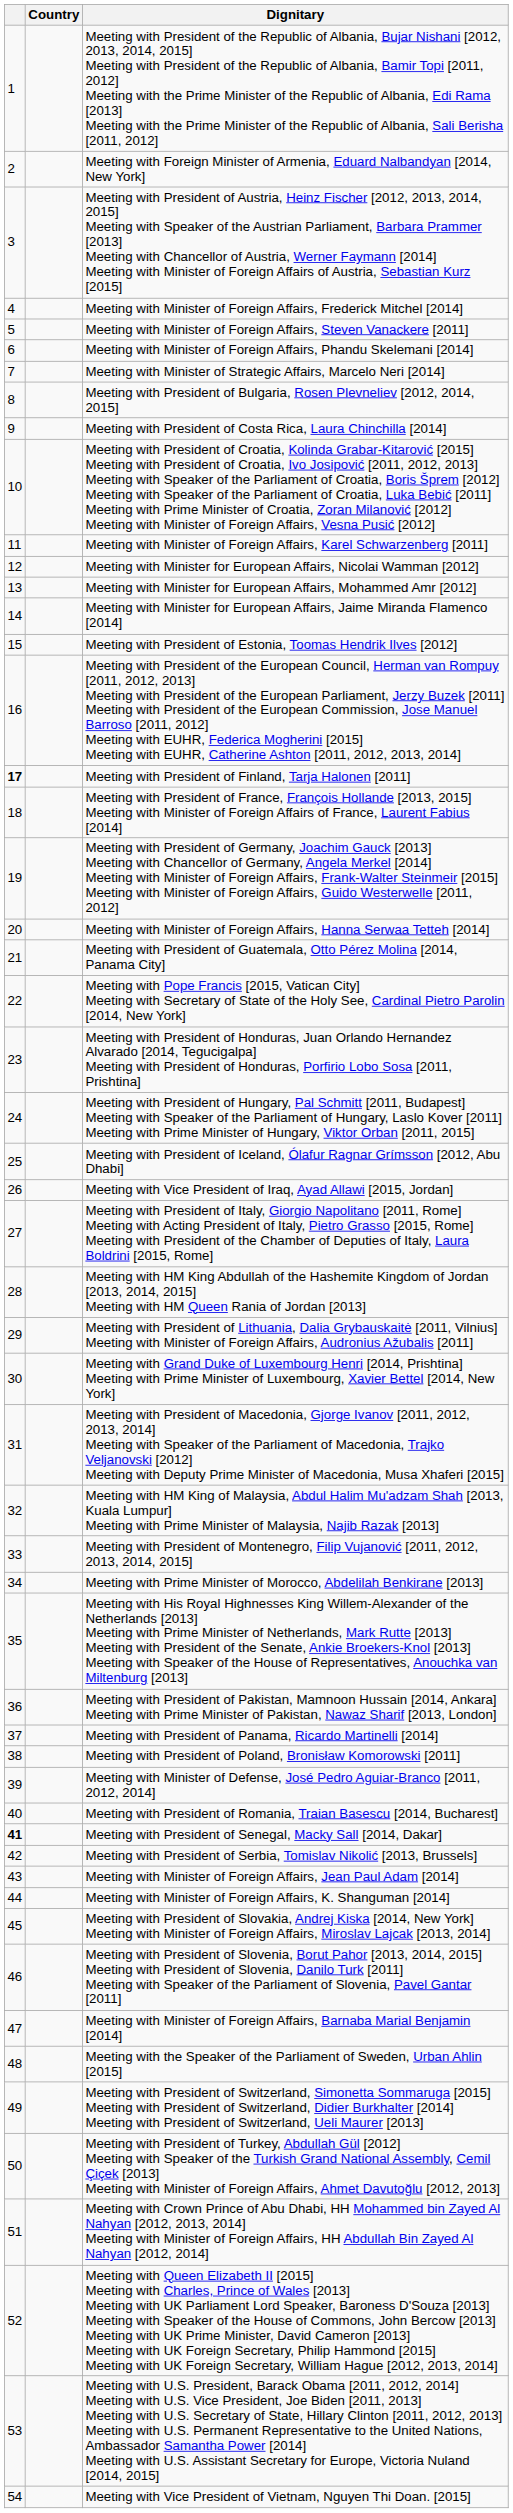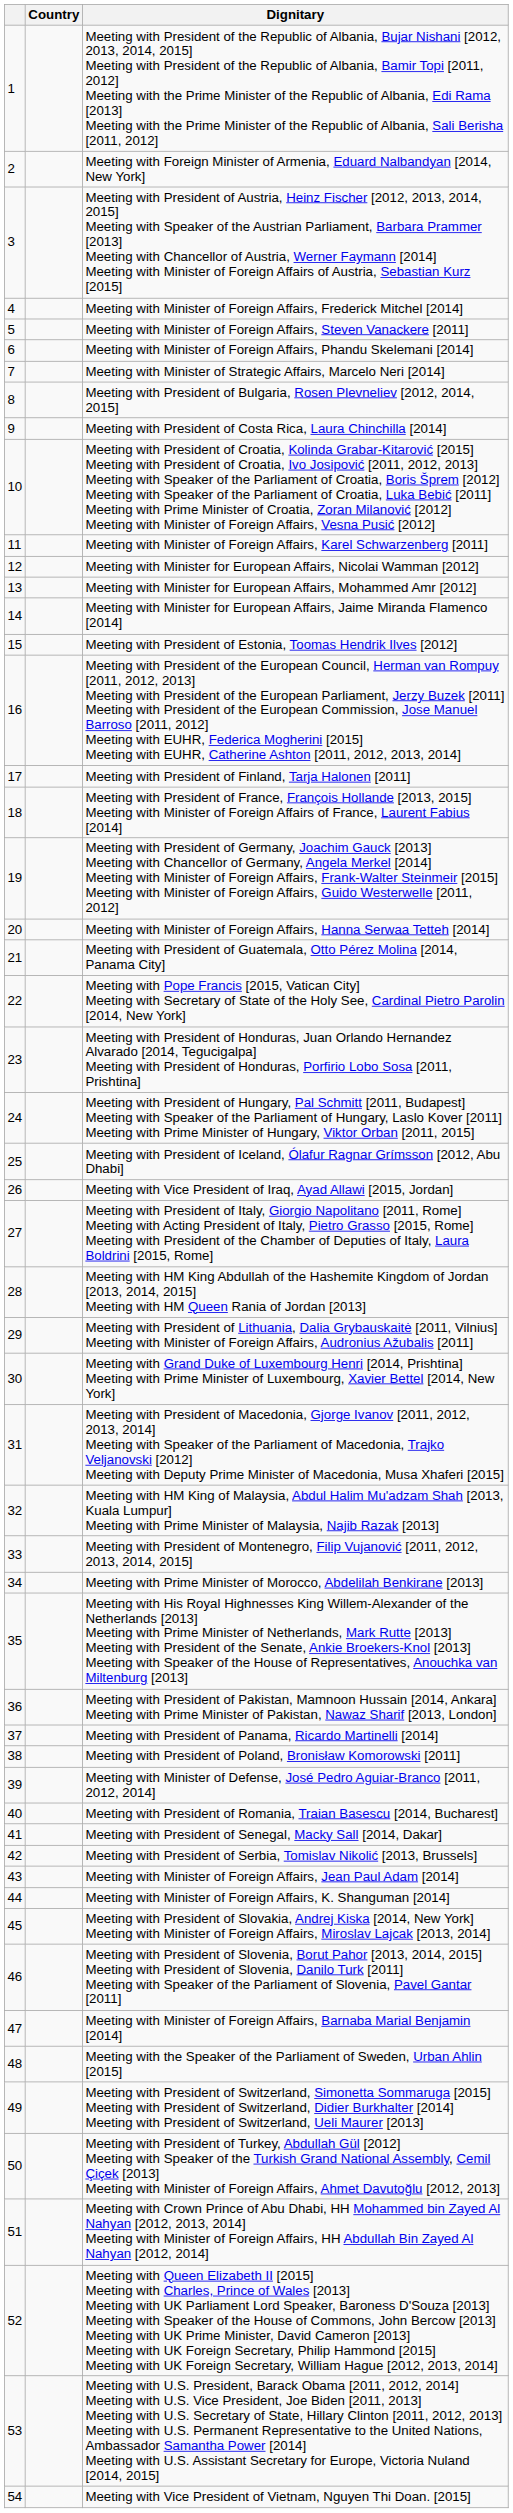(15, 776) bold -> (15, 776) normal
(15, 1834) bold -> (15, 1834) normal
